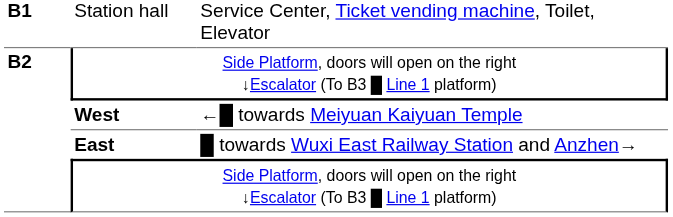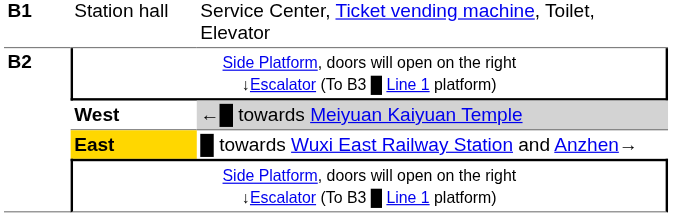(361, 114) no background -> (361, 114) lightgrey background
(94, 144) no background -> (94, 144) gold background
